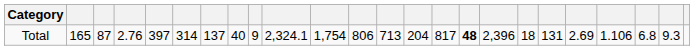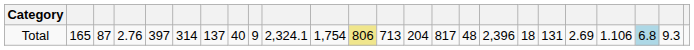(363, 35) no background -> (363, 35) khaki background
(469, 35) bold -> (469, 35) normal
(647, 35) no background -> (647, 35) lightblue background
